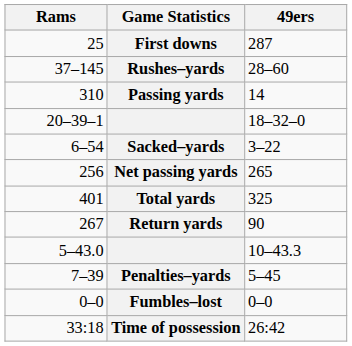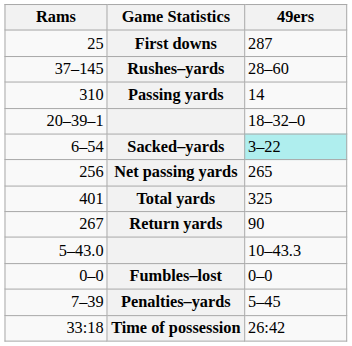(264, 146) no background -> (264, 146) paleturquoise background
rows swapped: (91, 302) <-> (87, 276)
